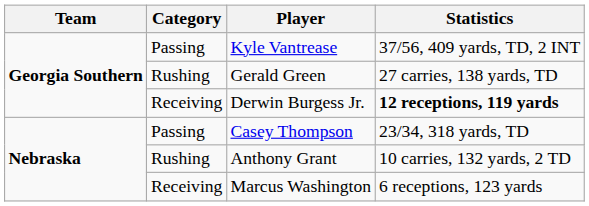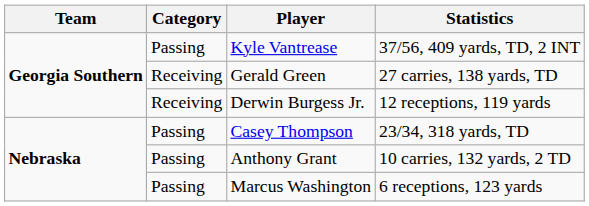(180, 74) Rushing -> (187, 74) Receiving
(469, 102) bold -> (465, 102) normal
(180, 158) Rushing -> (178, 158) Passing
(187, 186) Receiving -> (178, 186) Passing
